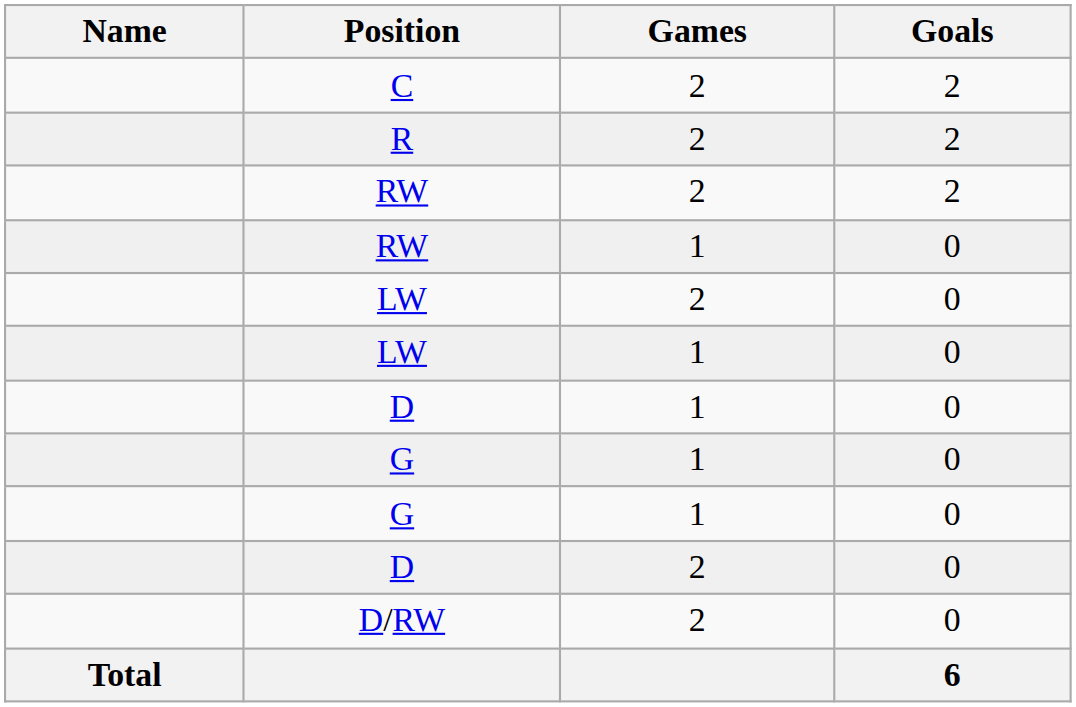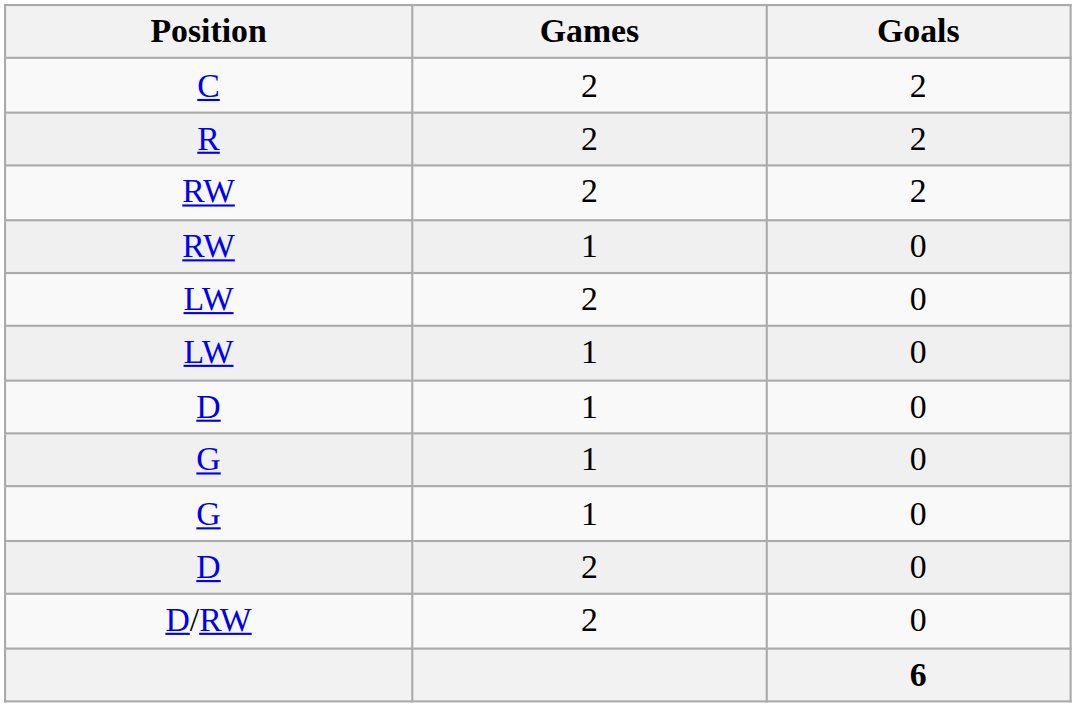- column: (125, 31)
